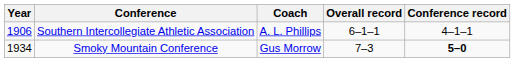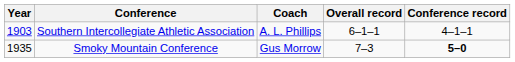(19, 31) 1906 -> (19, 31) 1903
(19, 48) 1934 -> (19, 48) 1935
